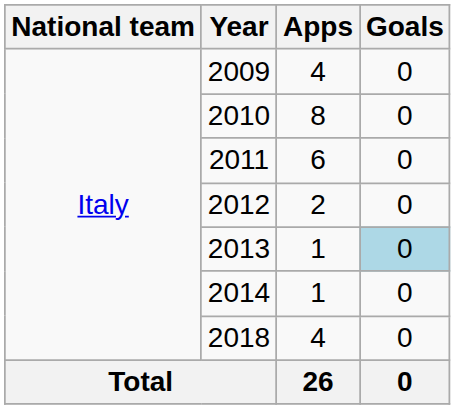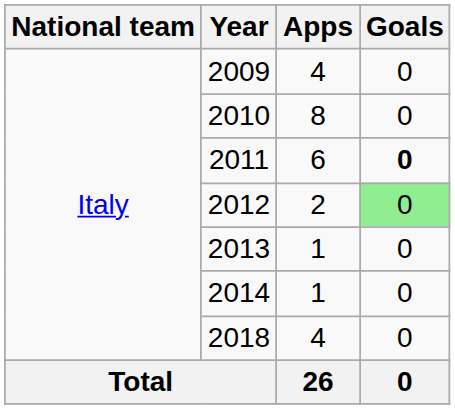(405, 159) normal -> (405, 159) bold
(405, 204) no background -> (405, 204) lightgreen background
(405, 248) lightblue background -> (405, 248) no background
